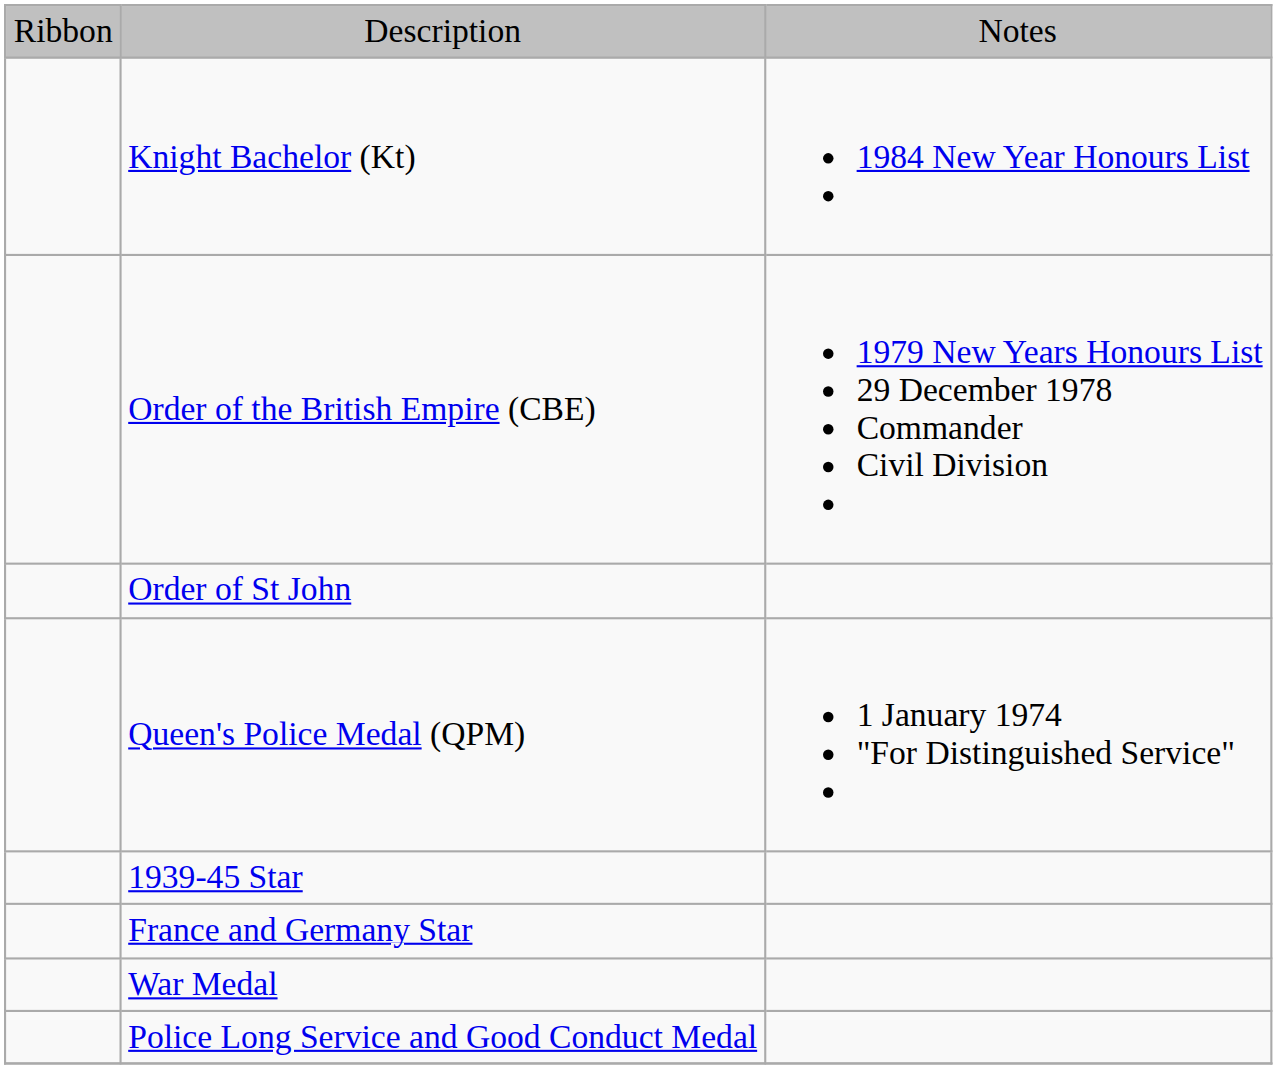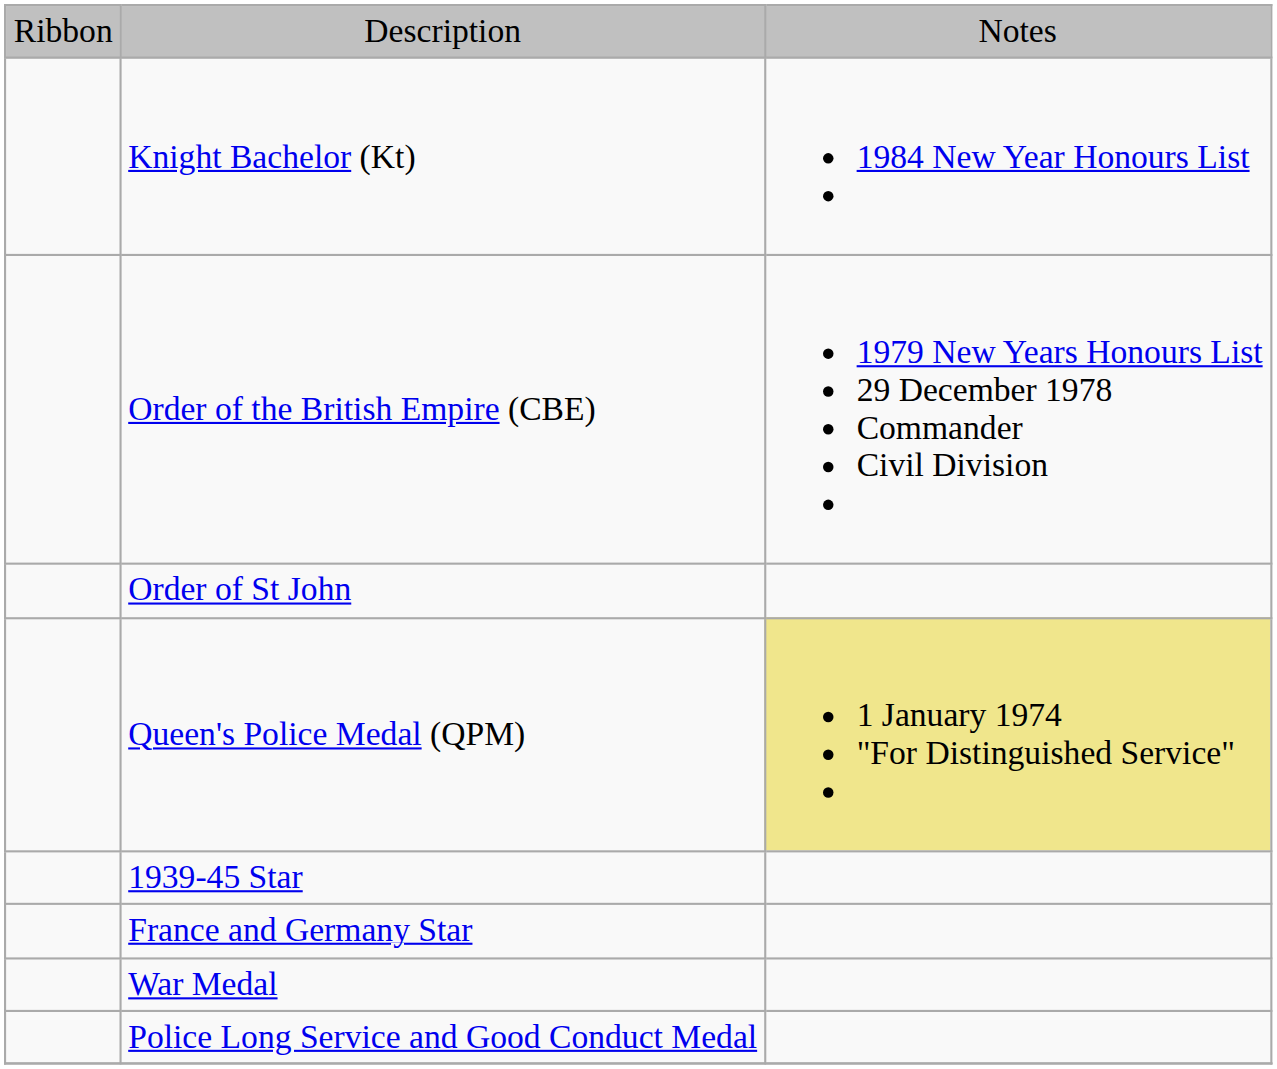(1018, 753) no background -> (1018, 753) khaki background
